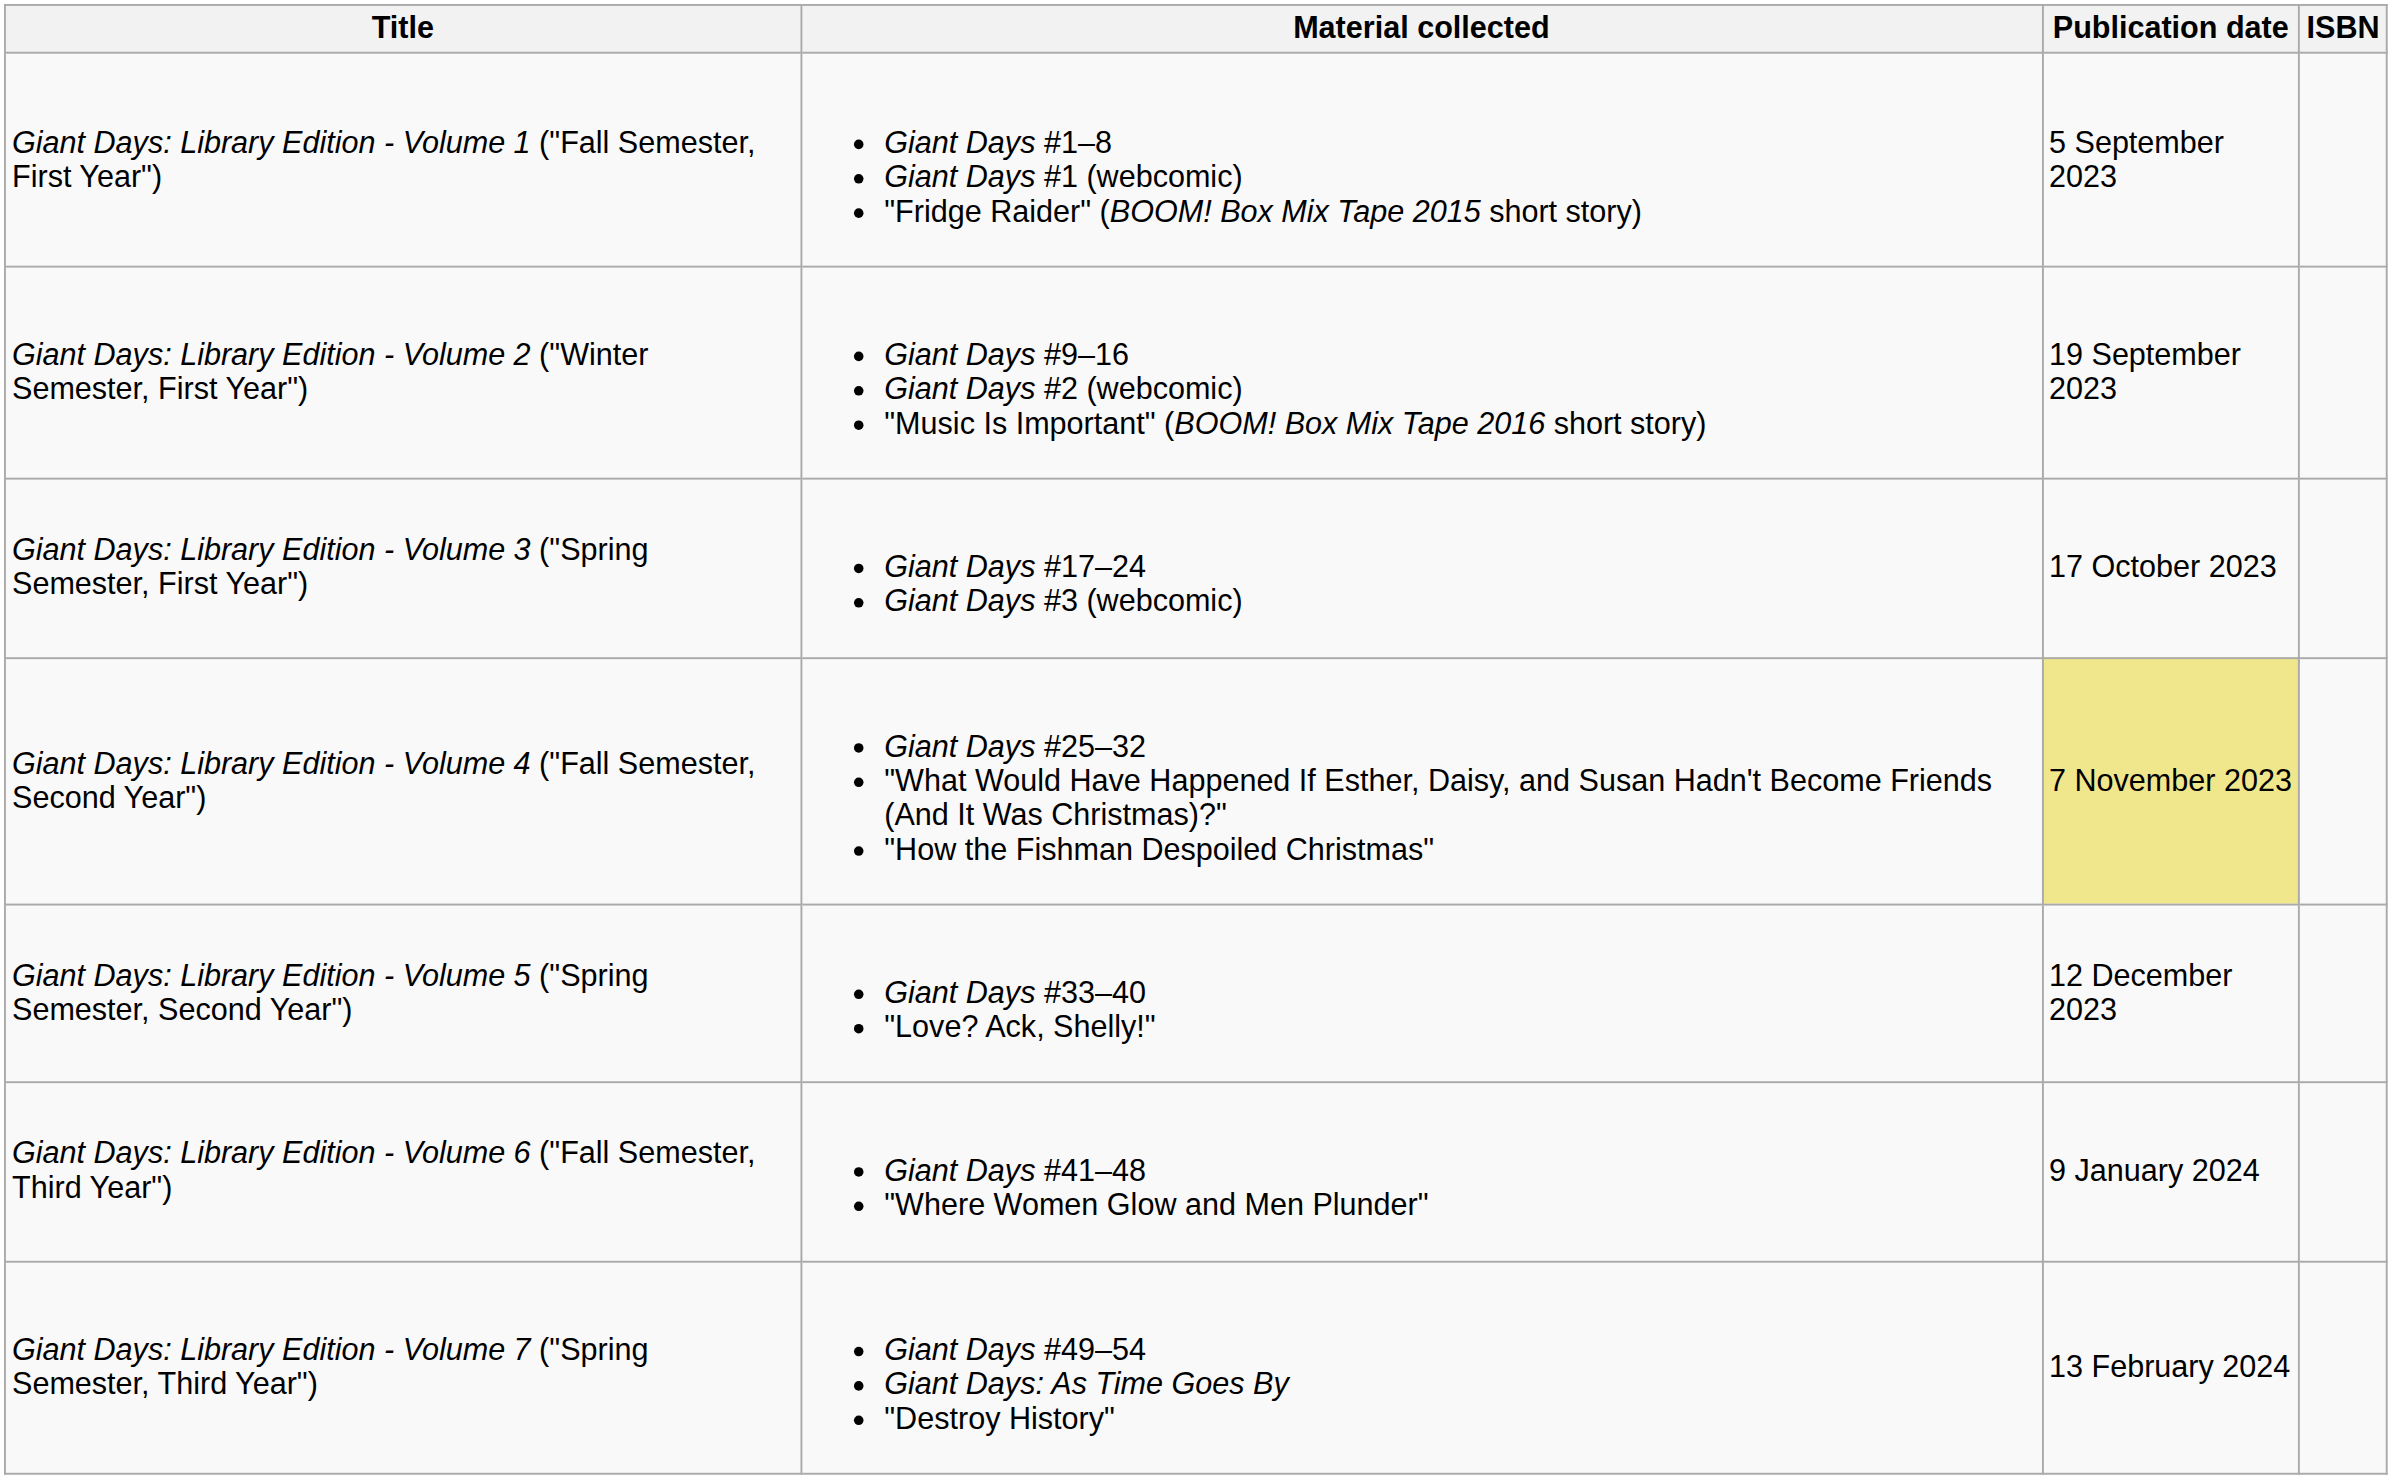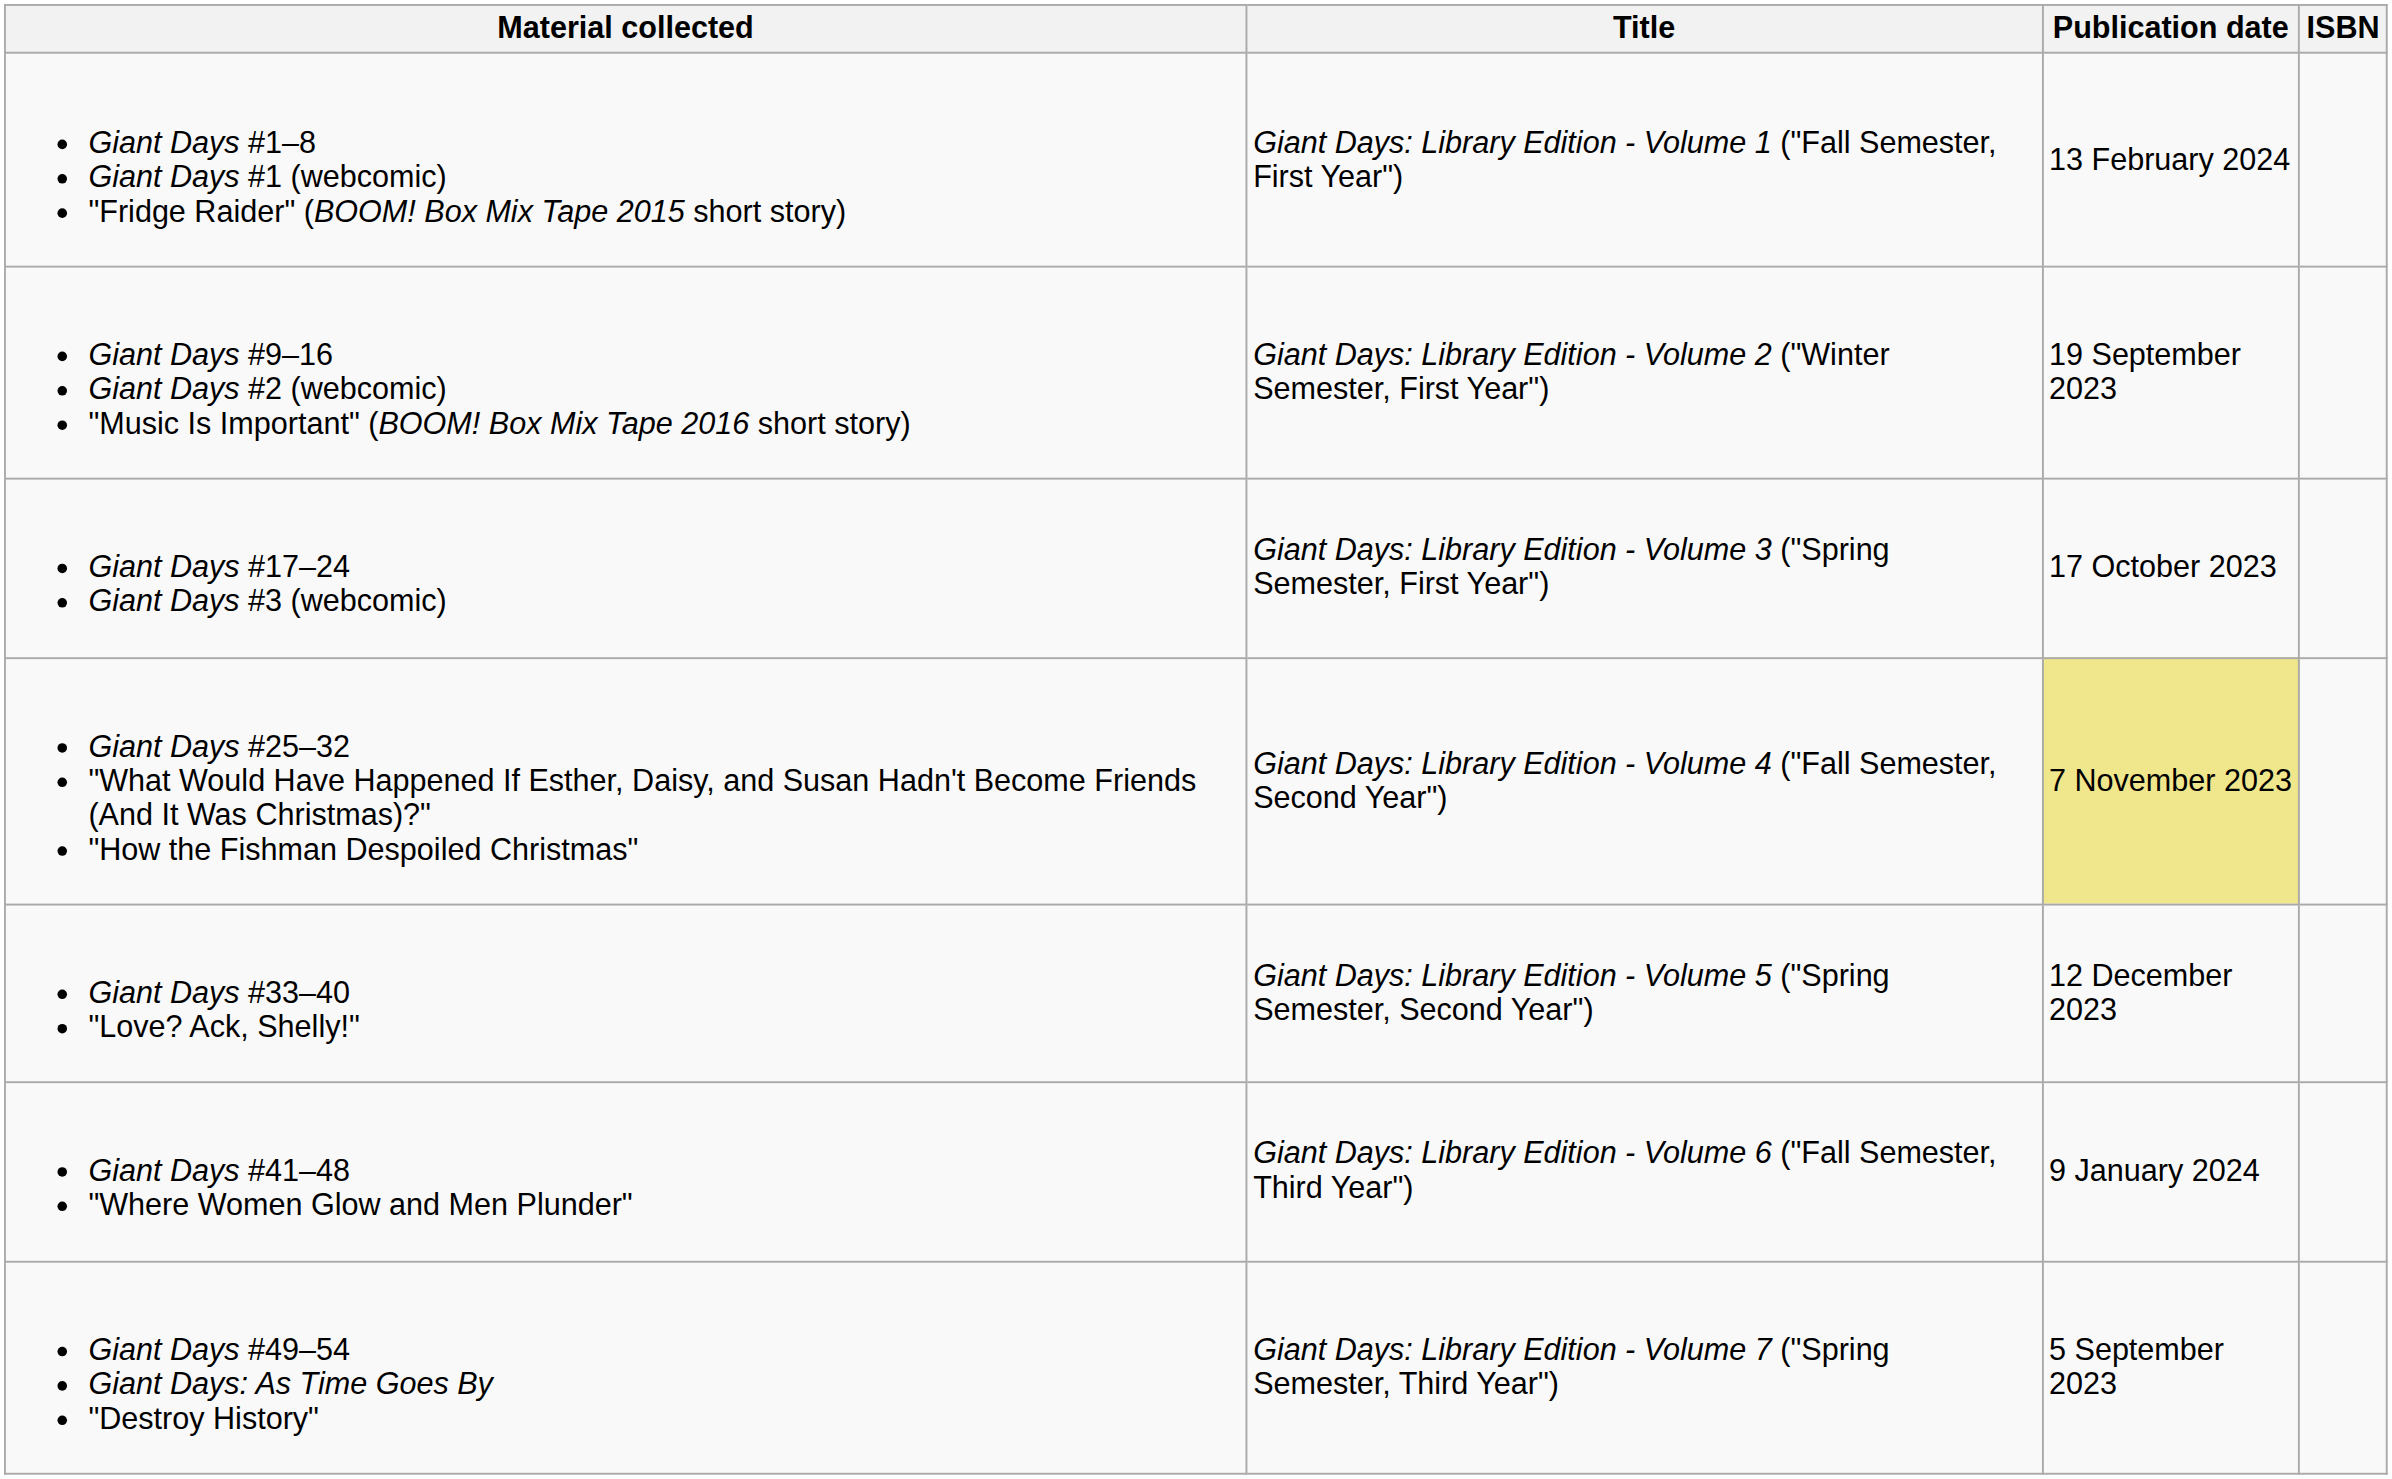columns swapped: (403, 28) <-> (1421, 28)
(2137, 159) 5 September 2023 -> (2170, 159) 13 February 2024
(2170, 1366) 13 February 2024 -> (2137, 1366) 5 September 2023
